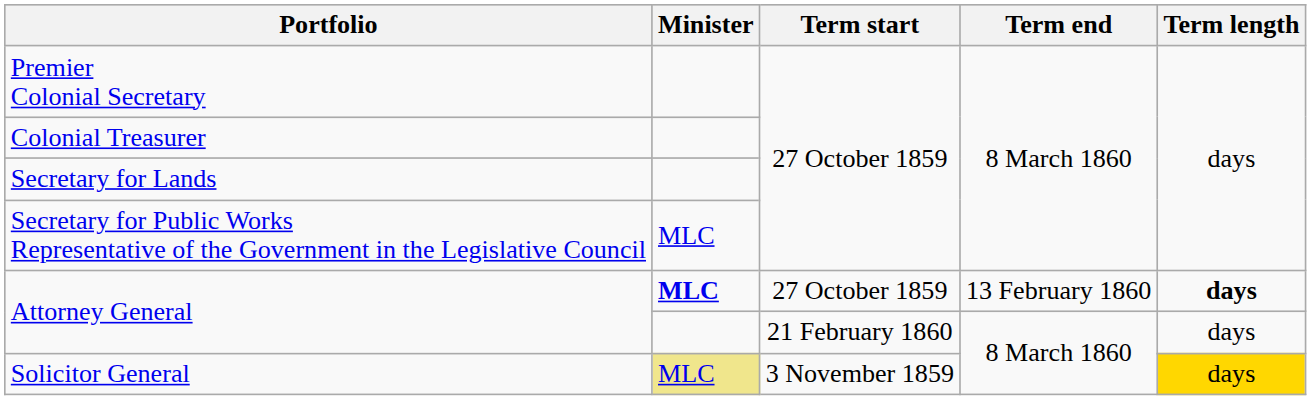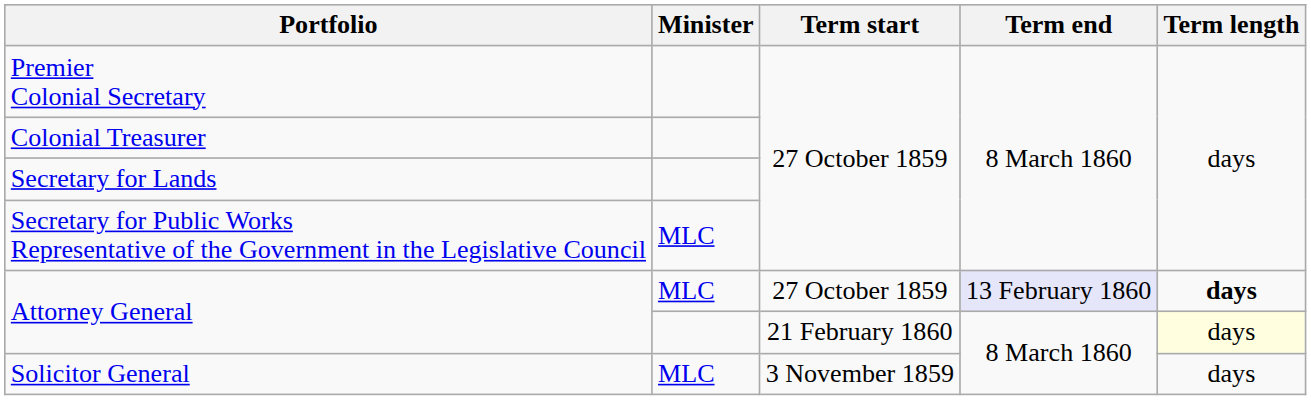(688, 290) bold -> (686, 290) normal
(1059, 290) no background -> (1059, 290) lavender background
(1231, 332) no background -> (1231, 332) lightyellow background
(686, 373) khaki background -> (686, 373) no background
(1231, 373) gold background -> (1231, 373) no background
